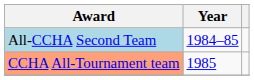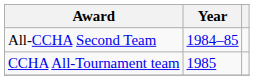(82, 39) lightblue background -> (82, 39) no background
(94, 63) lightsalmon background -> (94, 63) no background
